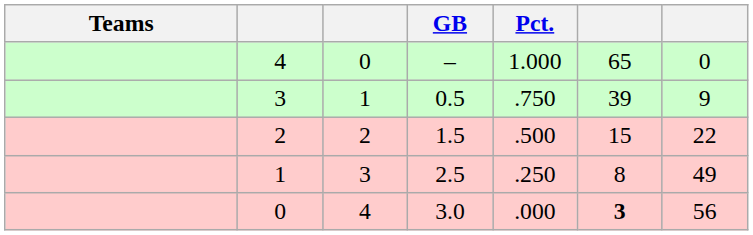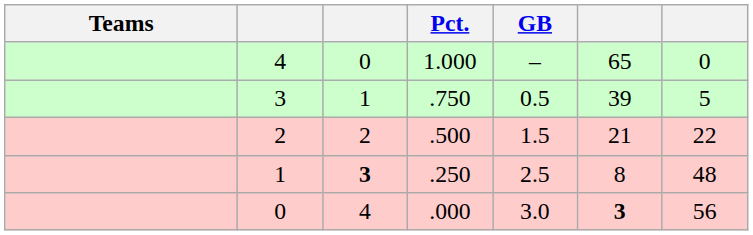columns swapped: (535, 23) <-> (450, 23)
(705, 98) 9 -> (705, 98) 5
(620, 135) 15 -> (620, 135) 21
(365, 173) normal -> (365, 173) bold
(705, 173) 49 -> (705, 173) 48
